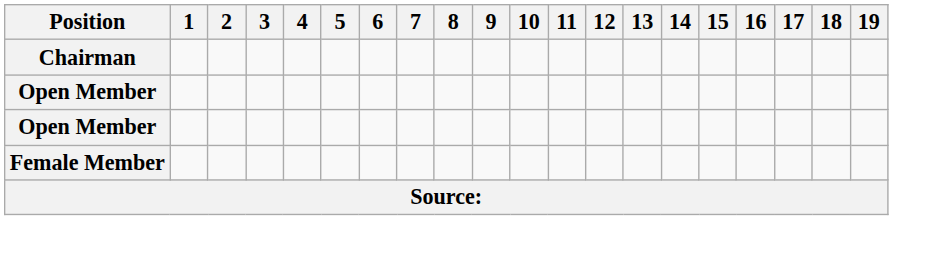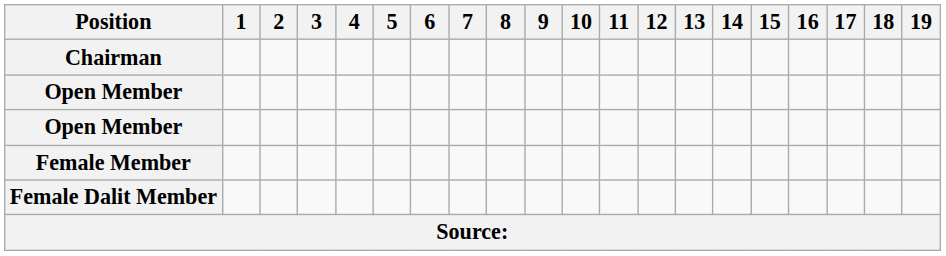+ row: (113, 197)
